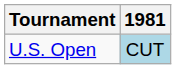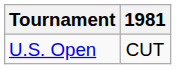(145, 49) lightblue background -> (145, 49) no background
